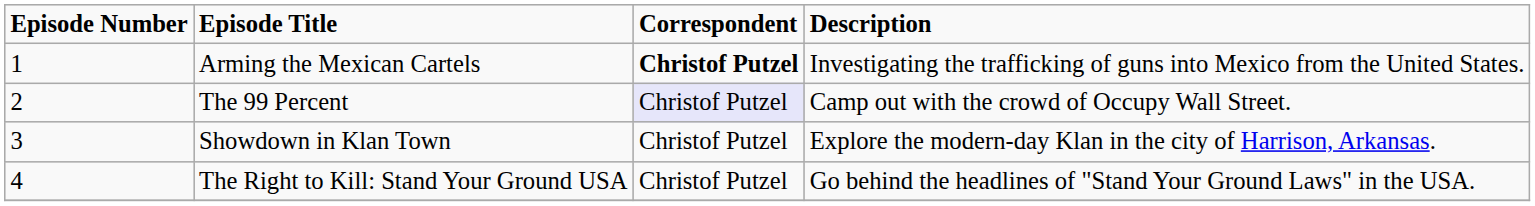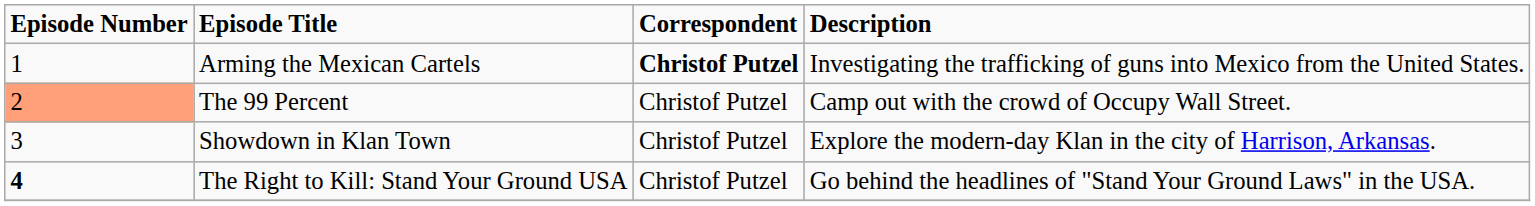(17, 102) no background -> (17, 102) lightsalmon background
(713, 102) lavender background -> (713, 102) no background
(17, 180) normal -> (17, 180) bold
